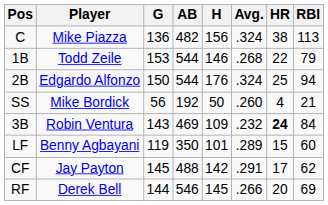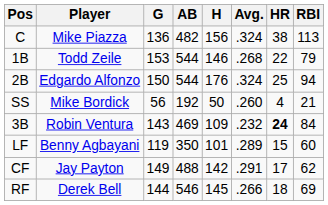(158, 168) 145 -> (158, 168) 149
(280, 189) 20 -> (280, 189) 18
